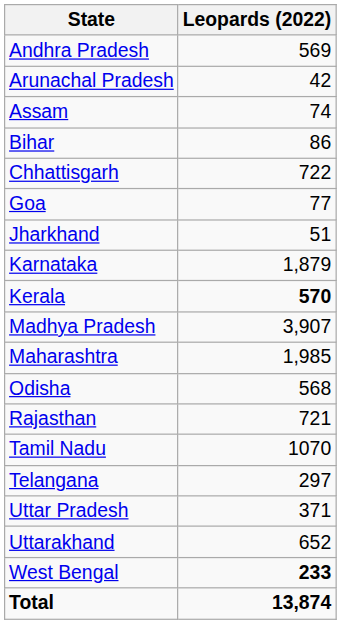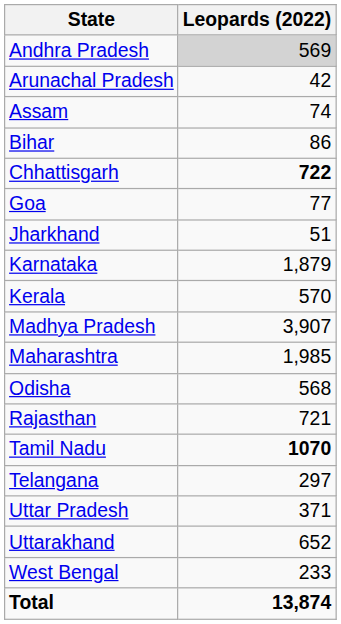(315, 50) no background -> (315, 50) lightgrey background
(315, 173) normal -> (315, 173) bold
(315, 296) bold -> (315, 296) normal
(310, 449) normal -> (310, 449) bold
(315, 572) bold -> (315, 572) normal
